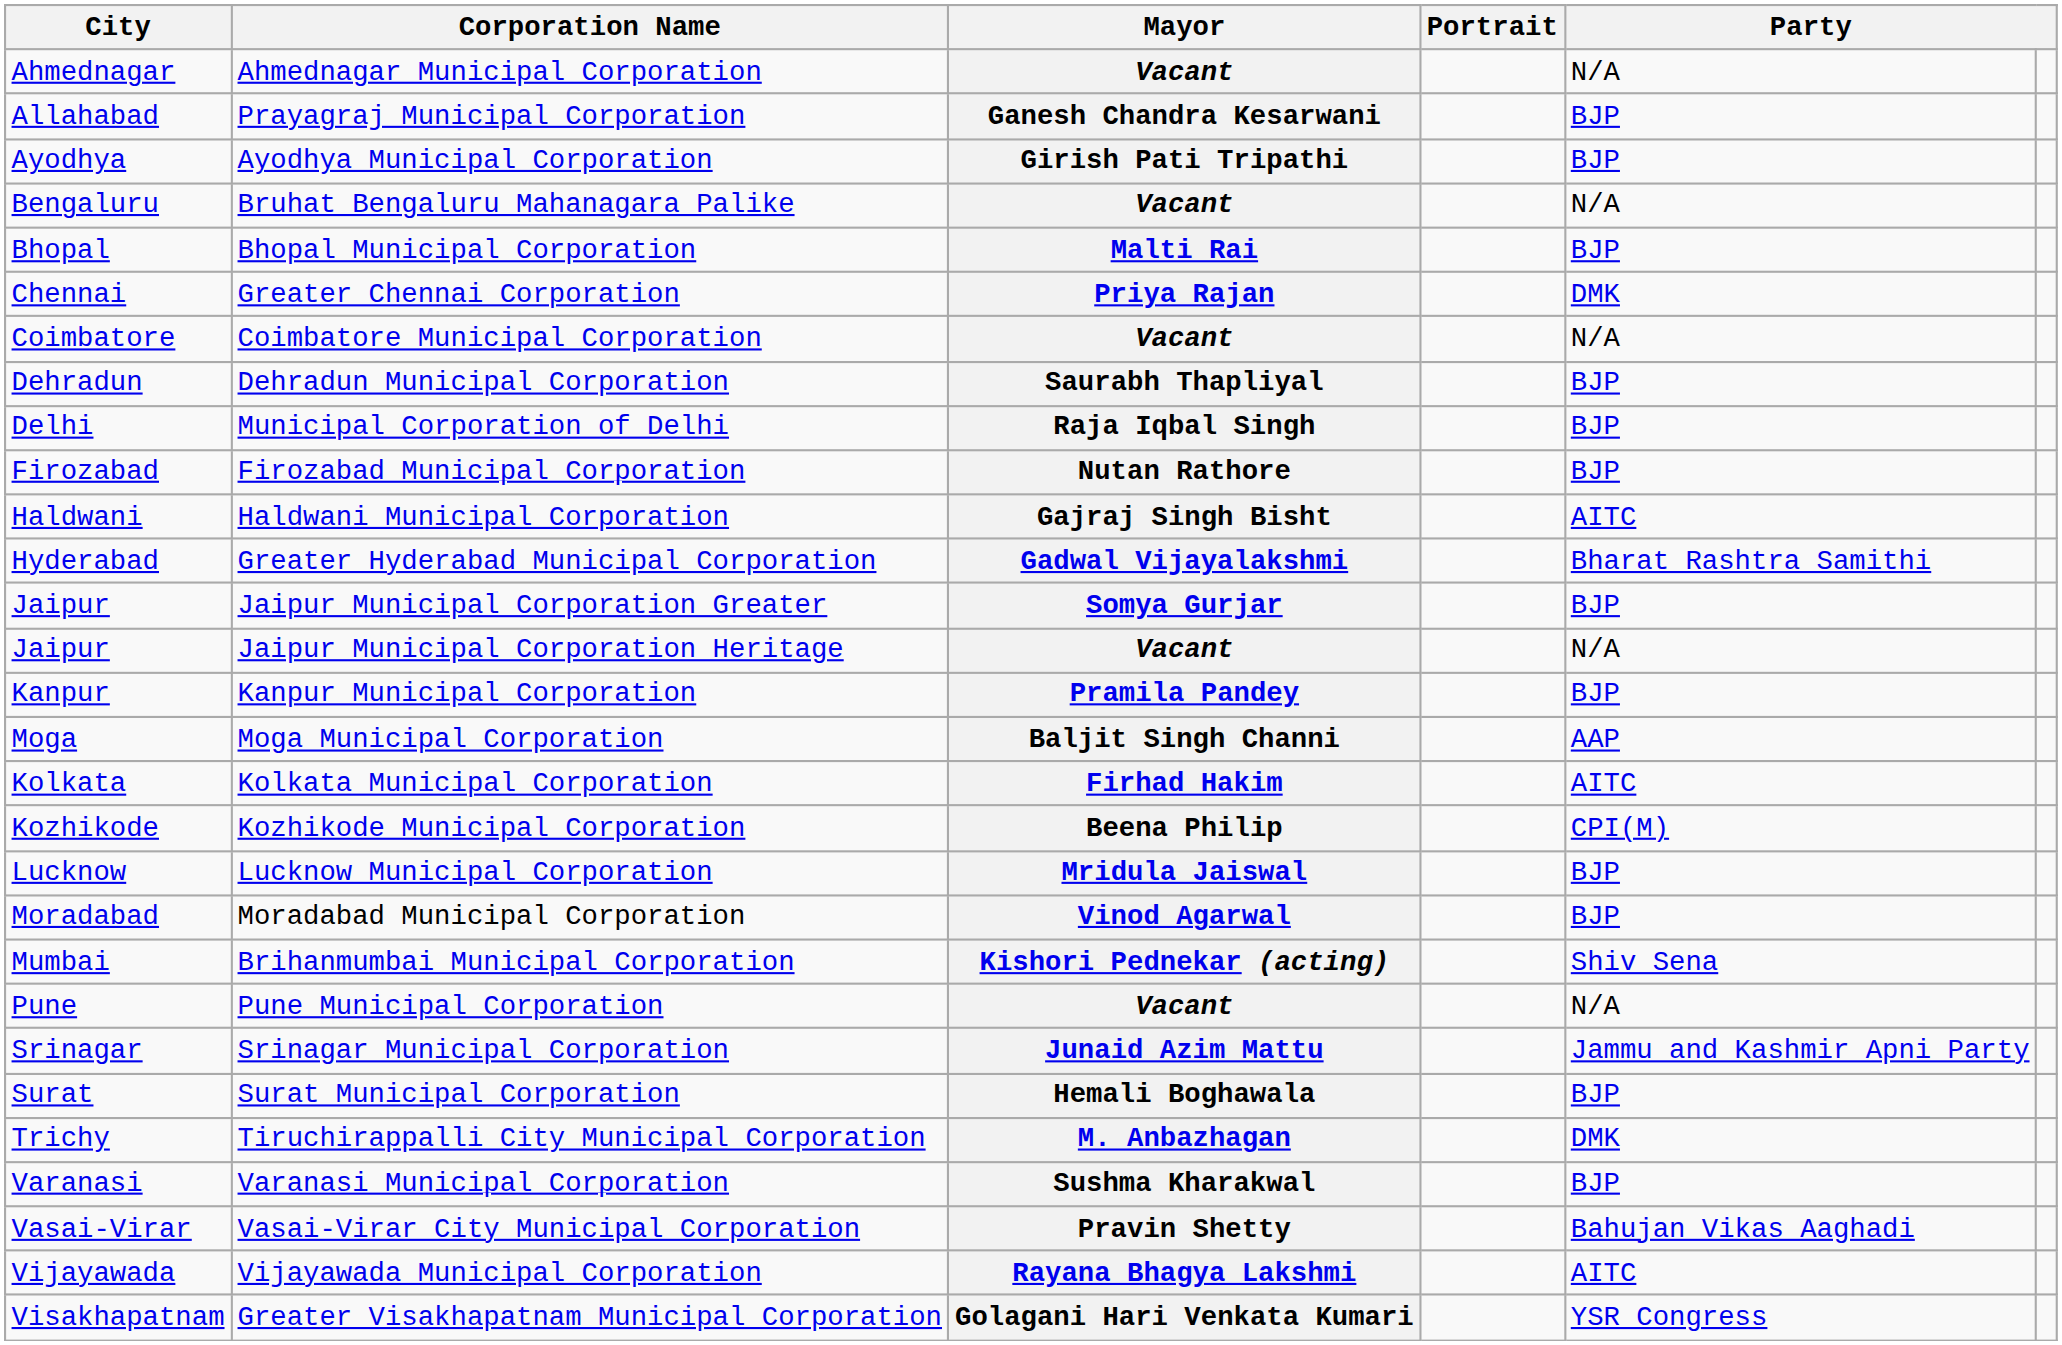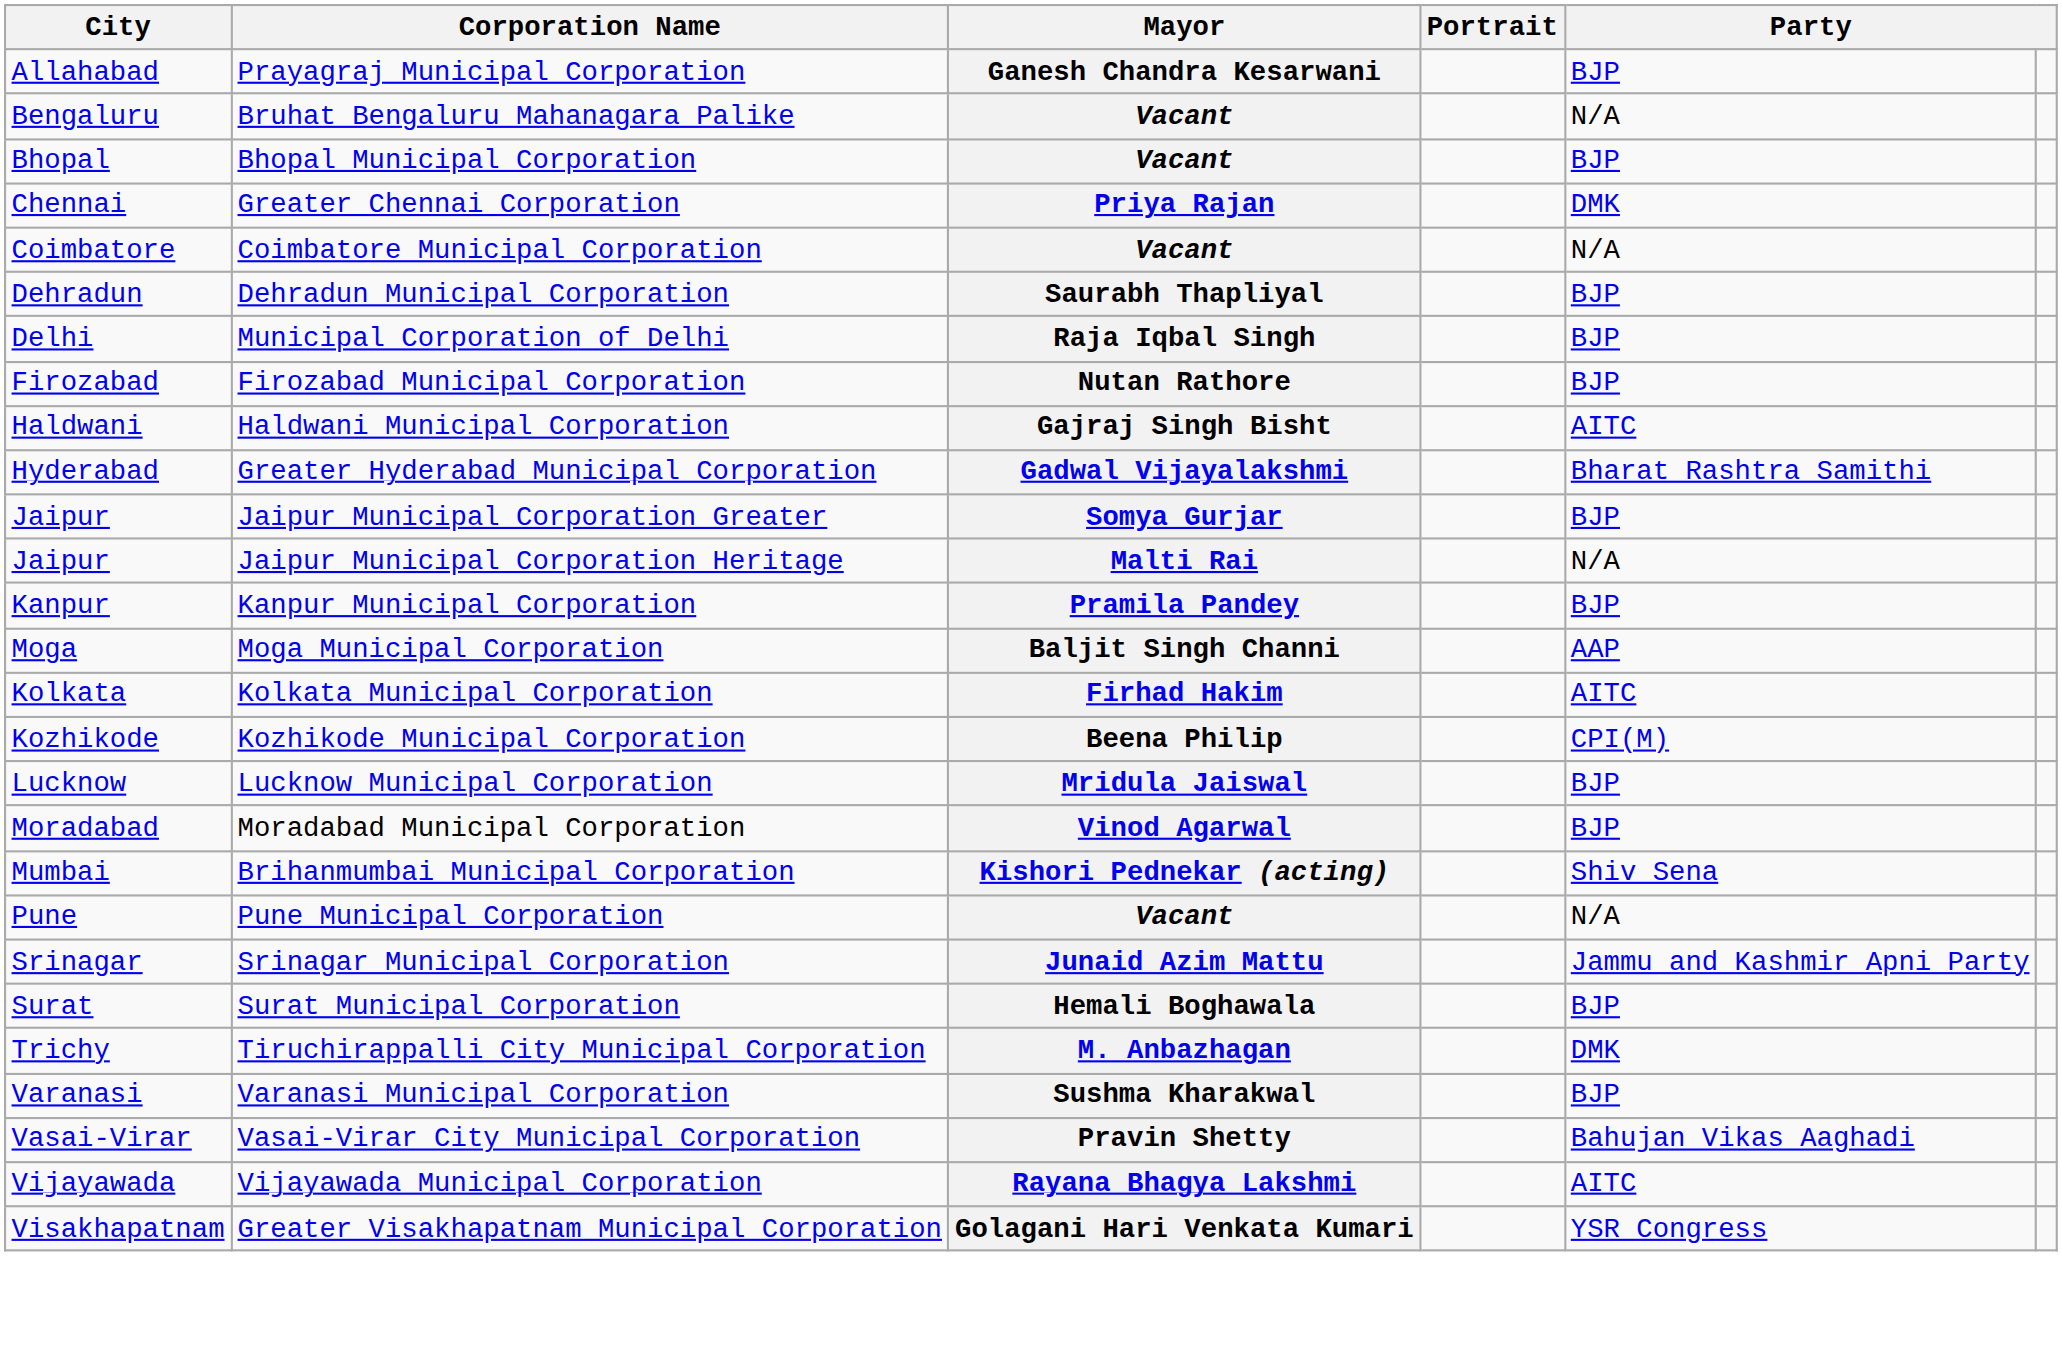- row: (500, 72)
- row: (475, 161)
(1184, 250) Malti Rai -> (1184, 161) Vacant
(1184, 650) Vacant -> (1184, 561) Malti Rai
